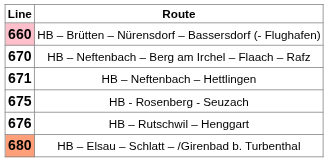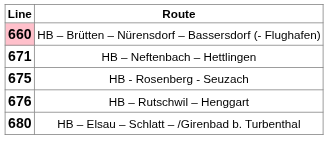- row: (179, 56)
(20, 145) lightsalmon background -> (20, 123) no background
